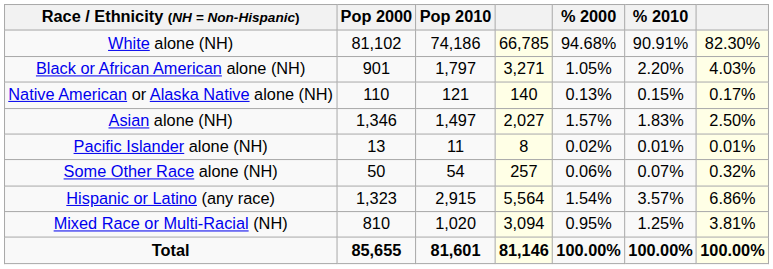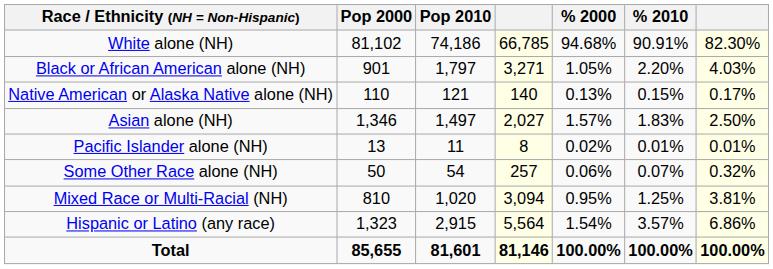rows swapped: (171, 224) <-> (171, 198)
